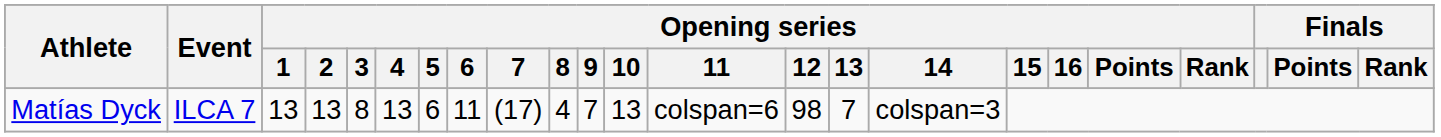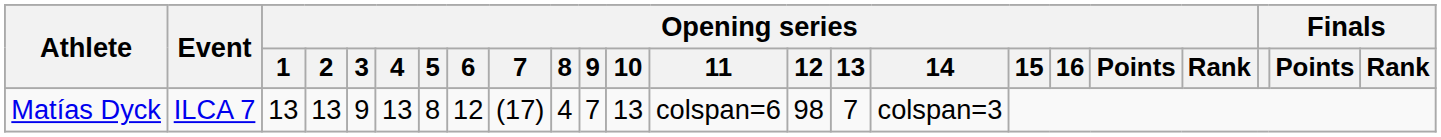(362, 110) 8 -> (362, 110) 9
(433, 110) 6 -> (433, 110) 8
(467, 110) 11 -> (468, 110) 12
